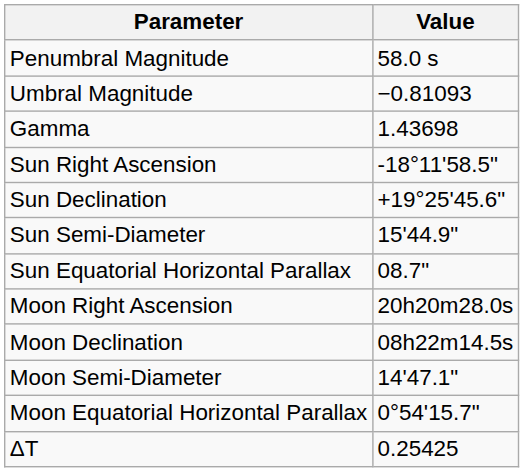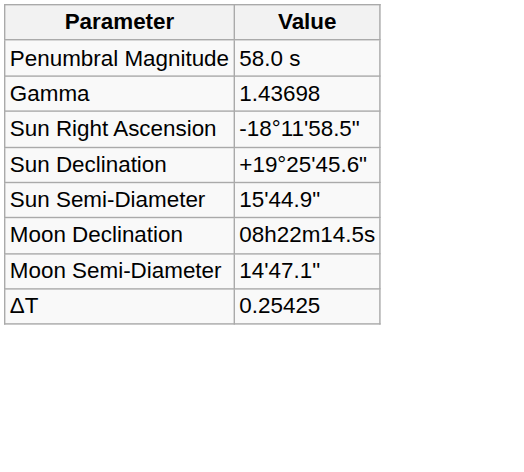- row: (101, 93)
- row: (180, 270)
- row: (121, 306)
- row: (189, 413)
